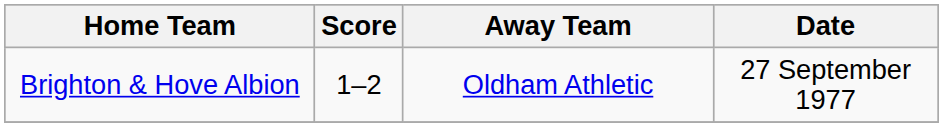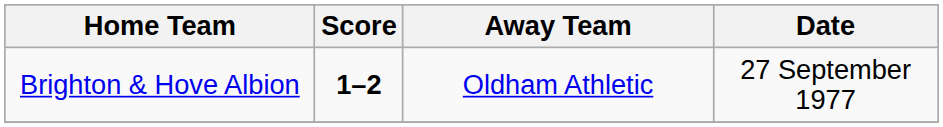(359, 84) normal -> (359, 84) bold
